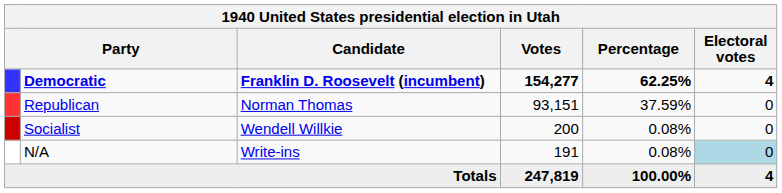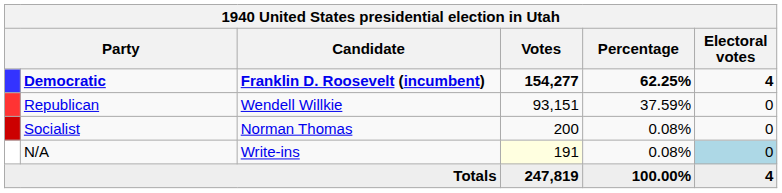(297, 105) Norman Thomas -> (292, 105) Wendell Willkie
(292, 129) Wendell Willkie -> (297, 129) Norman Thomas
(566, 153) no background -> (566, 153) lightyellow background
